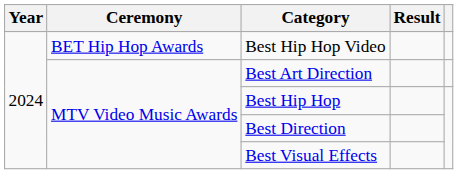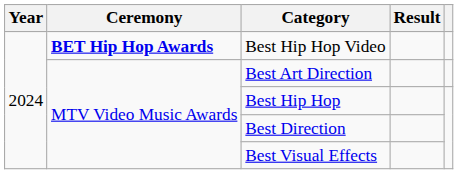(127, 45) normal -> (132, 45) bold
